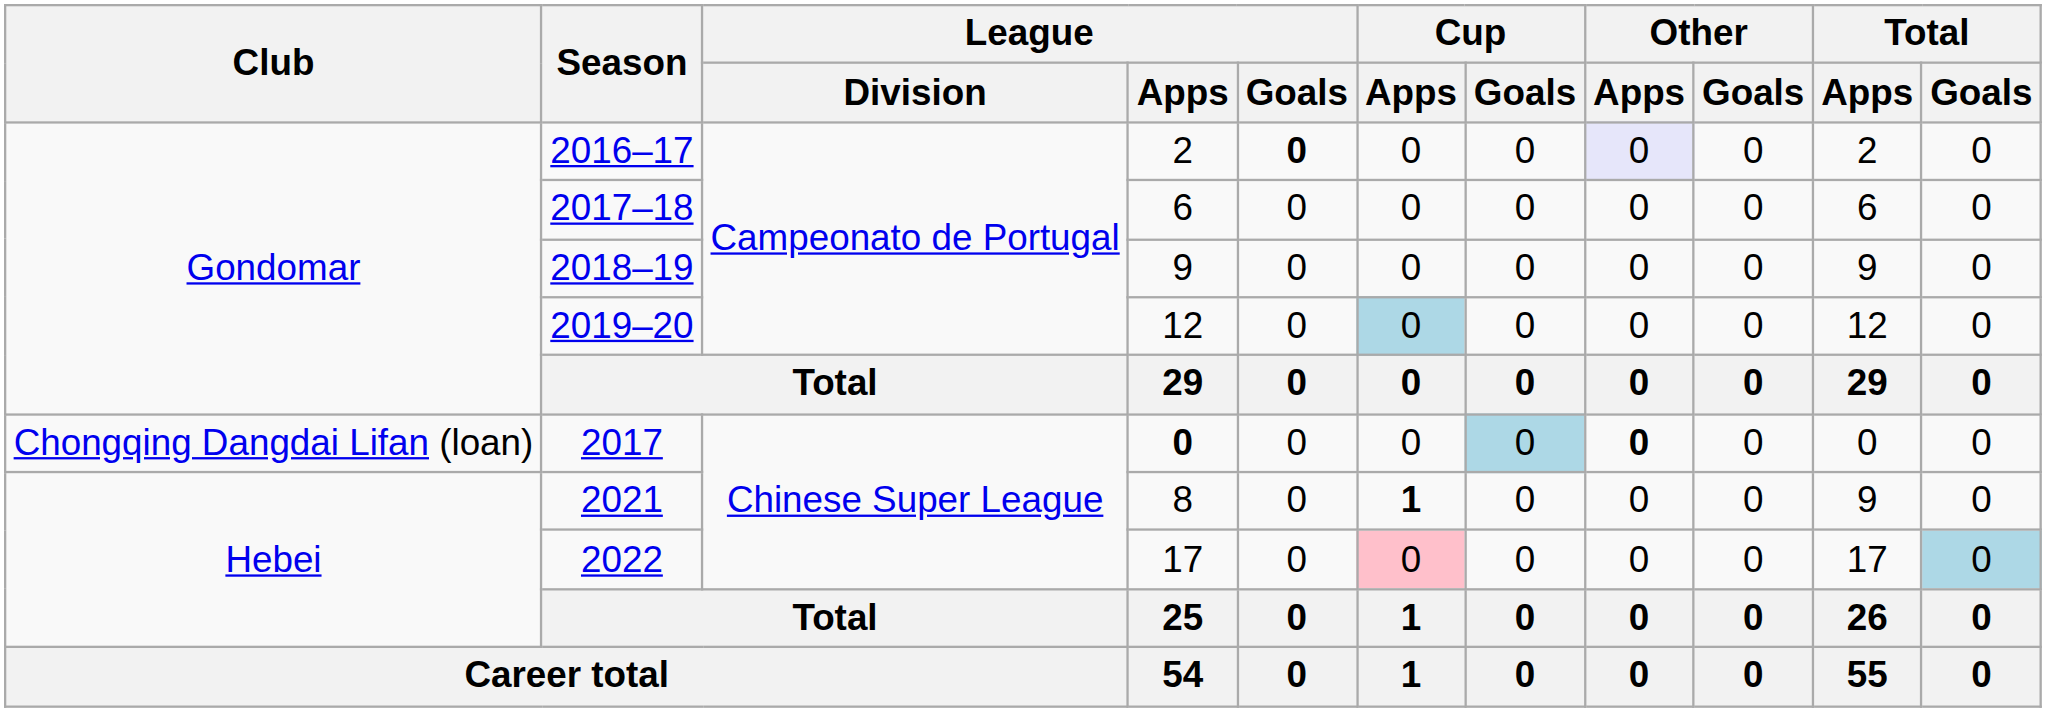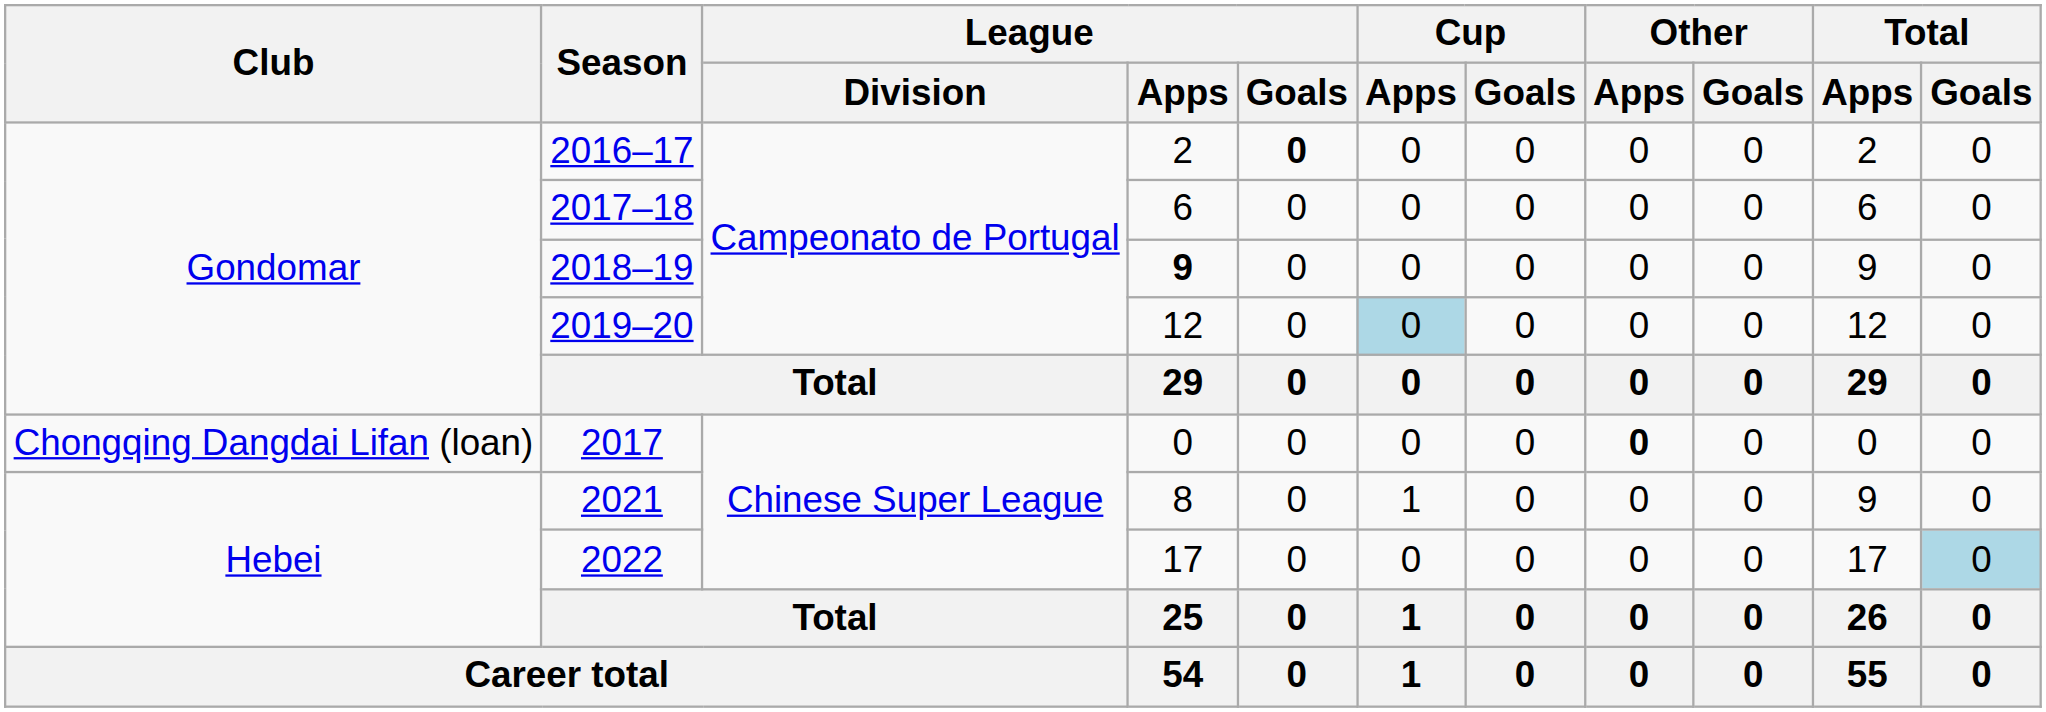(1639, 150) lavender background -> (1639, 150) no background
(1183, 267) normal -> (1183, 267) bold
(1183, 442) bold -> (1183, 442) normal
(1525, 442) lightblue background -> (1525, 442) no background
(1411, 500) bold -> (1411, 500) normal
(1411, 558) pink background -> (1411, 558) no background
